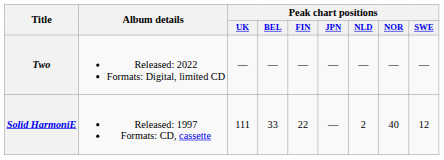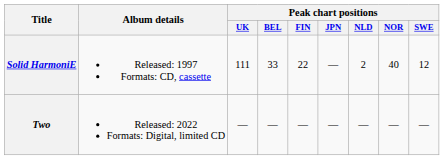rows swapped: (42, 124) <-> (42, 64)
